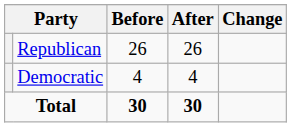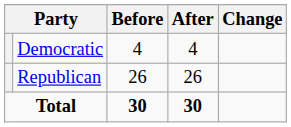rows swapped: (59, 48) <-> (60, 77)
